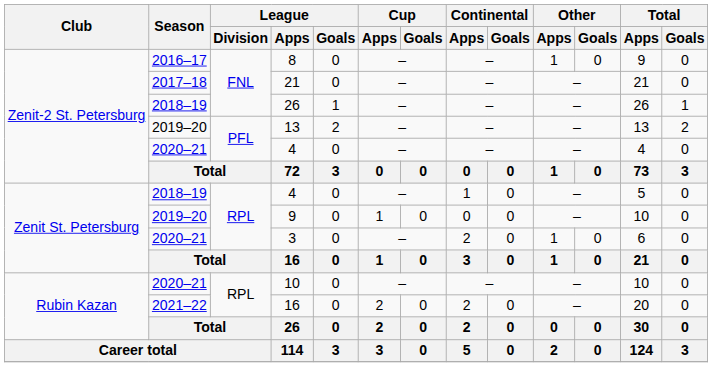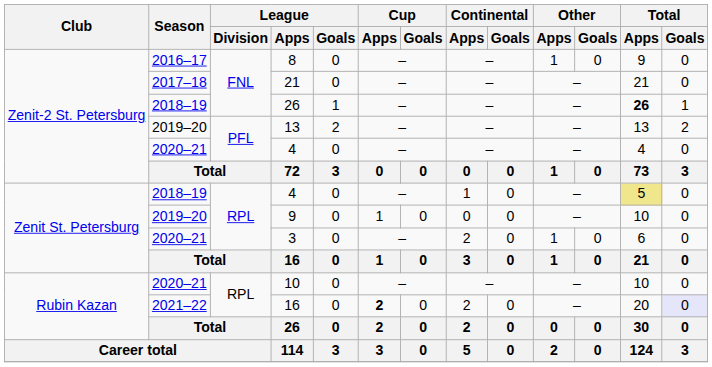(641, 104) normal -> (641, 104) bold
(641, 194) no background -> (641, 194) khaki background
(379, 305) normal -> (379, 305) bold
(685, 305) no background -> (685, 305) lavender background
